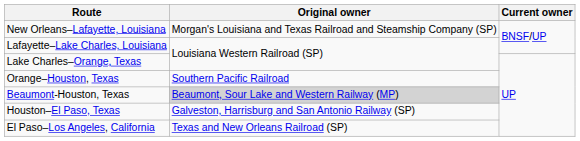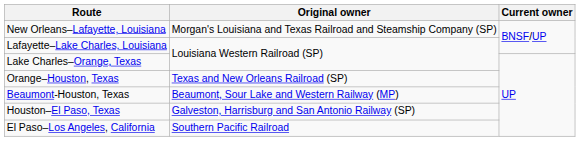(230, 78) Southern Pacific Railroad -> (260, 78) Texas and New Orleans Railroad (SP)
(285, 95) lightgrey background -> (285, 95) no background
(260, 128) Texas and New Orleans Railroad (SP) -> (230, 128) Southern Pacific Railroad
